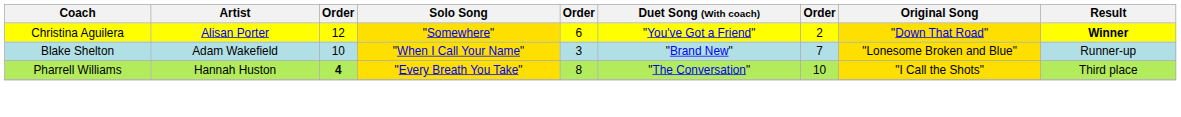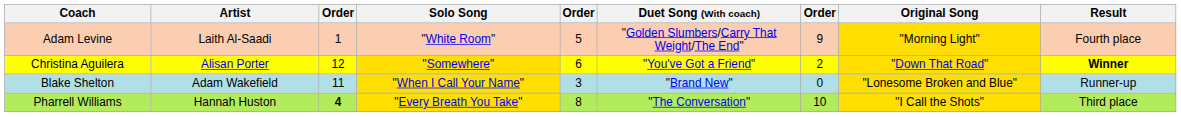+ row: (77, 39)
(338, 51) 10 -> (338, 83) 11
(820, 51) 7 -> (820, 83) 0
